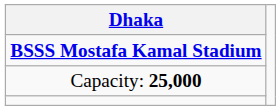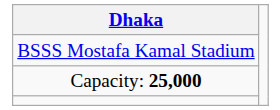(136, 50) bold -> (136, 50) normal
